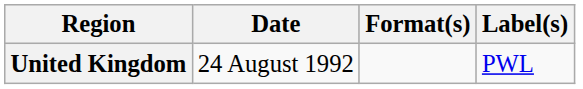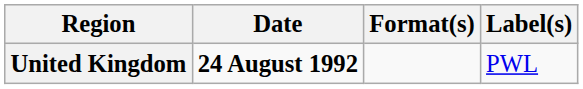(276, 63) normal -> (278, 63) bold
